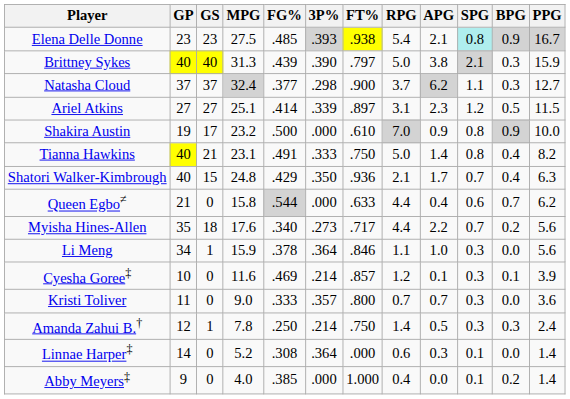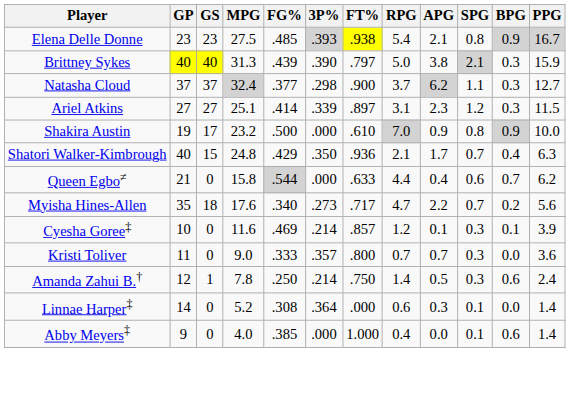(475, 39) paleturquoise background -> (475, 39) no background
(511, 108) 0.5 -> (511, 108) 0.3
- row: (87, 154)
(401, 227) 4.4 -> (401, 204) 4.7
- row: (87, 250)
(511, 326) 0.3 -> (511, 279) 0.6
(511, 380) 0.2 -> (511, 333) 0.6
